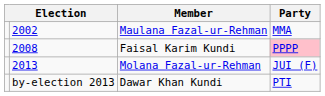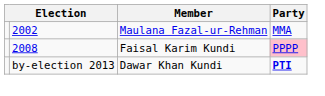- row: (190, 65)
(282, 83) normal -> (282, 65) bold
